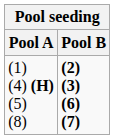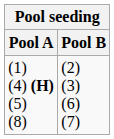(71, 94) bold -> (71, 94) normal
